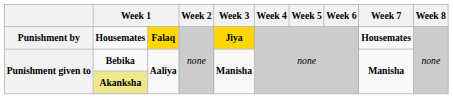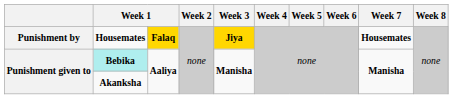(120, 60) no background -> (120, 60) paleturquoise background
(120, 82) khaki background -> (120, 82) no background
